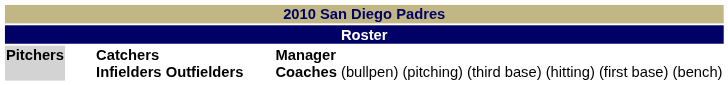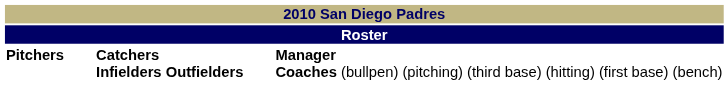(35, 55) lightgrey background -> (35, 55) no background
